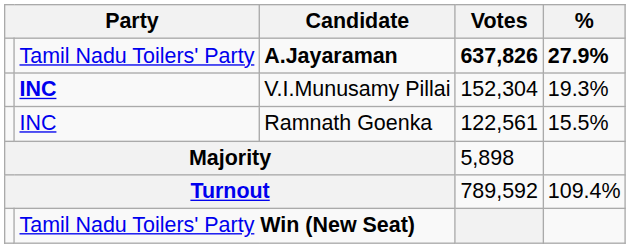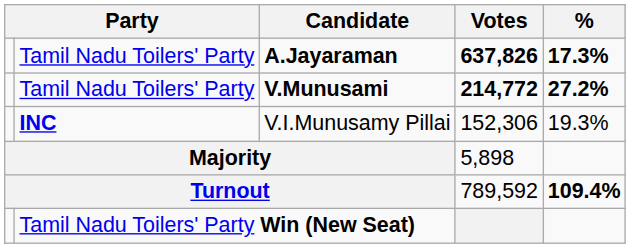(578, 55) 27.9% -> (578, 55) 17.3%
+ row: (326, 89)
(499, 89) 152,304 -> (499, 123) 152,306
- row: (348, 123)
(584, 191) normal -> (584, 191) bold
